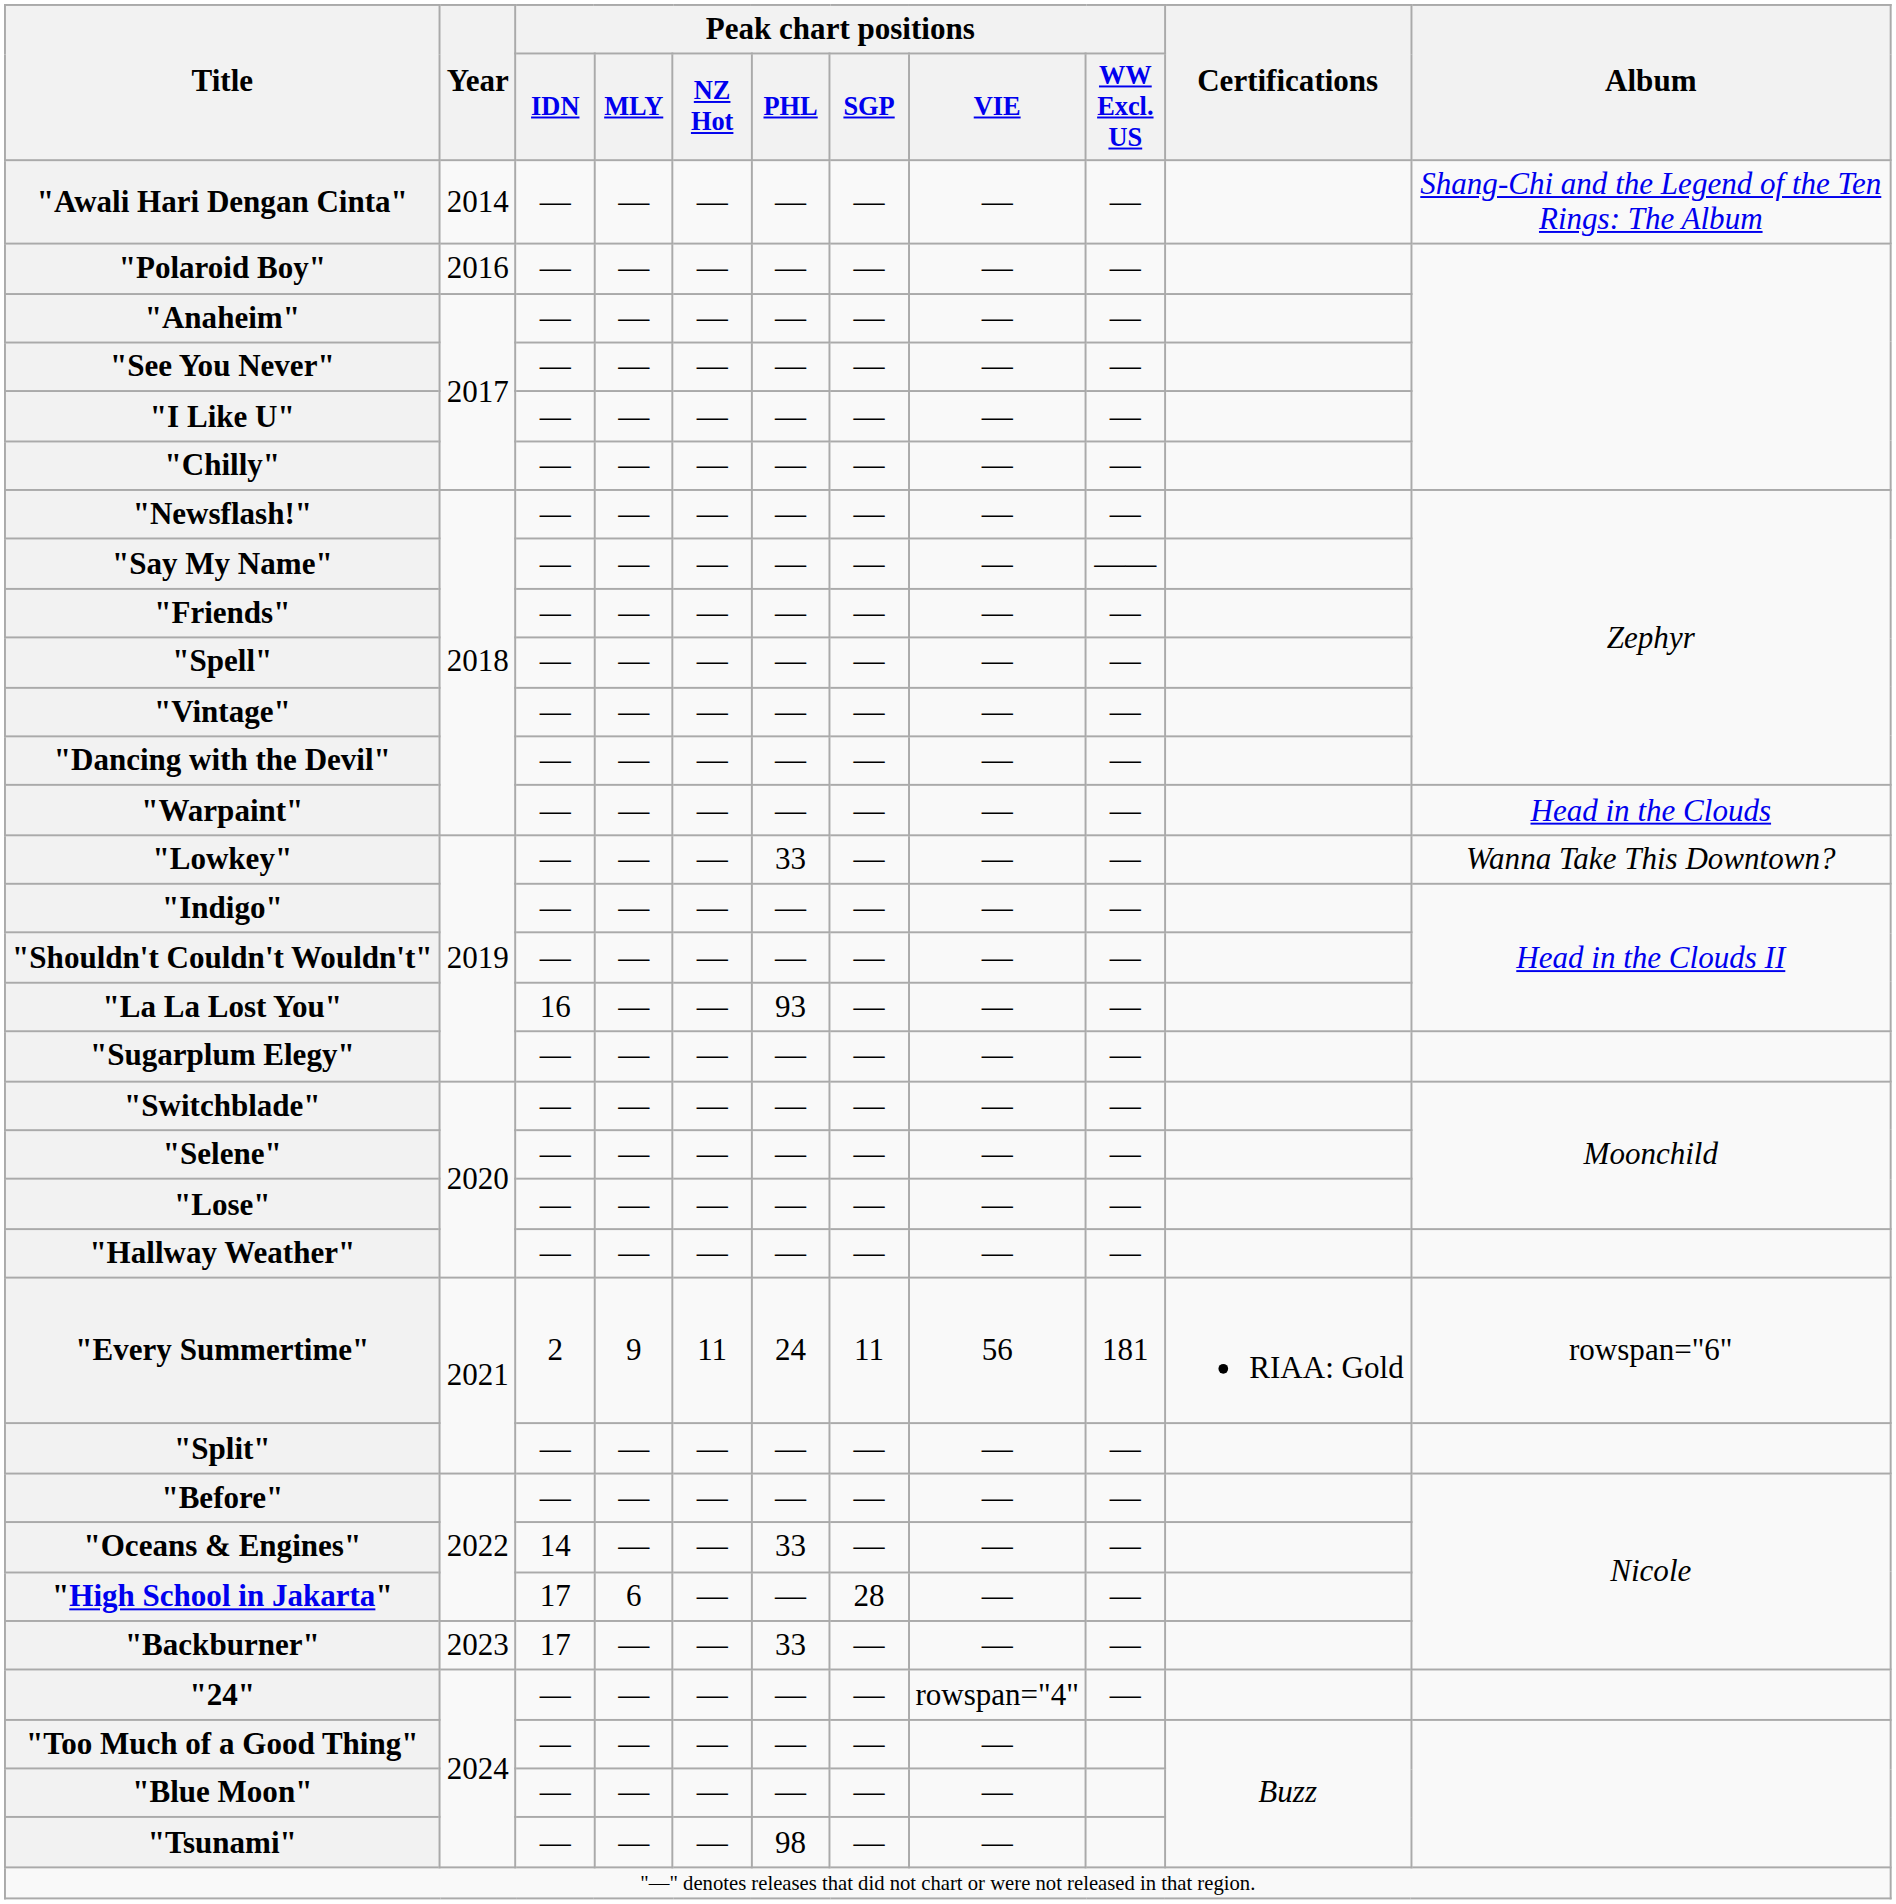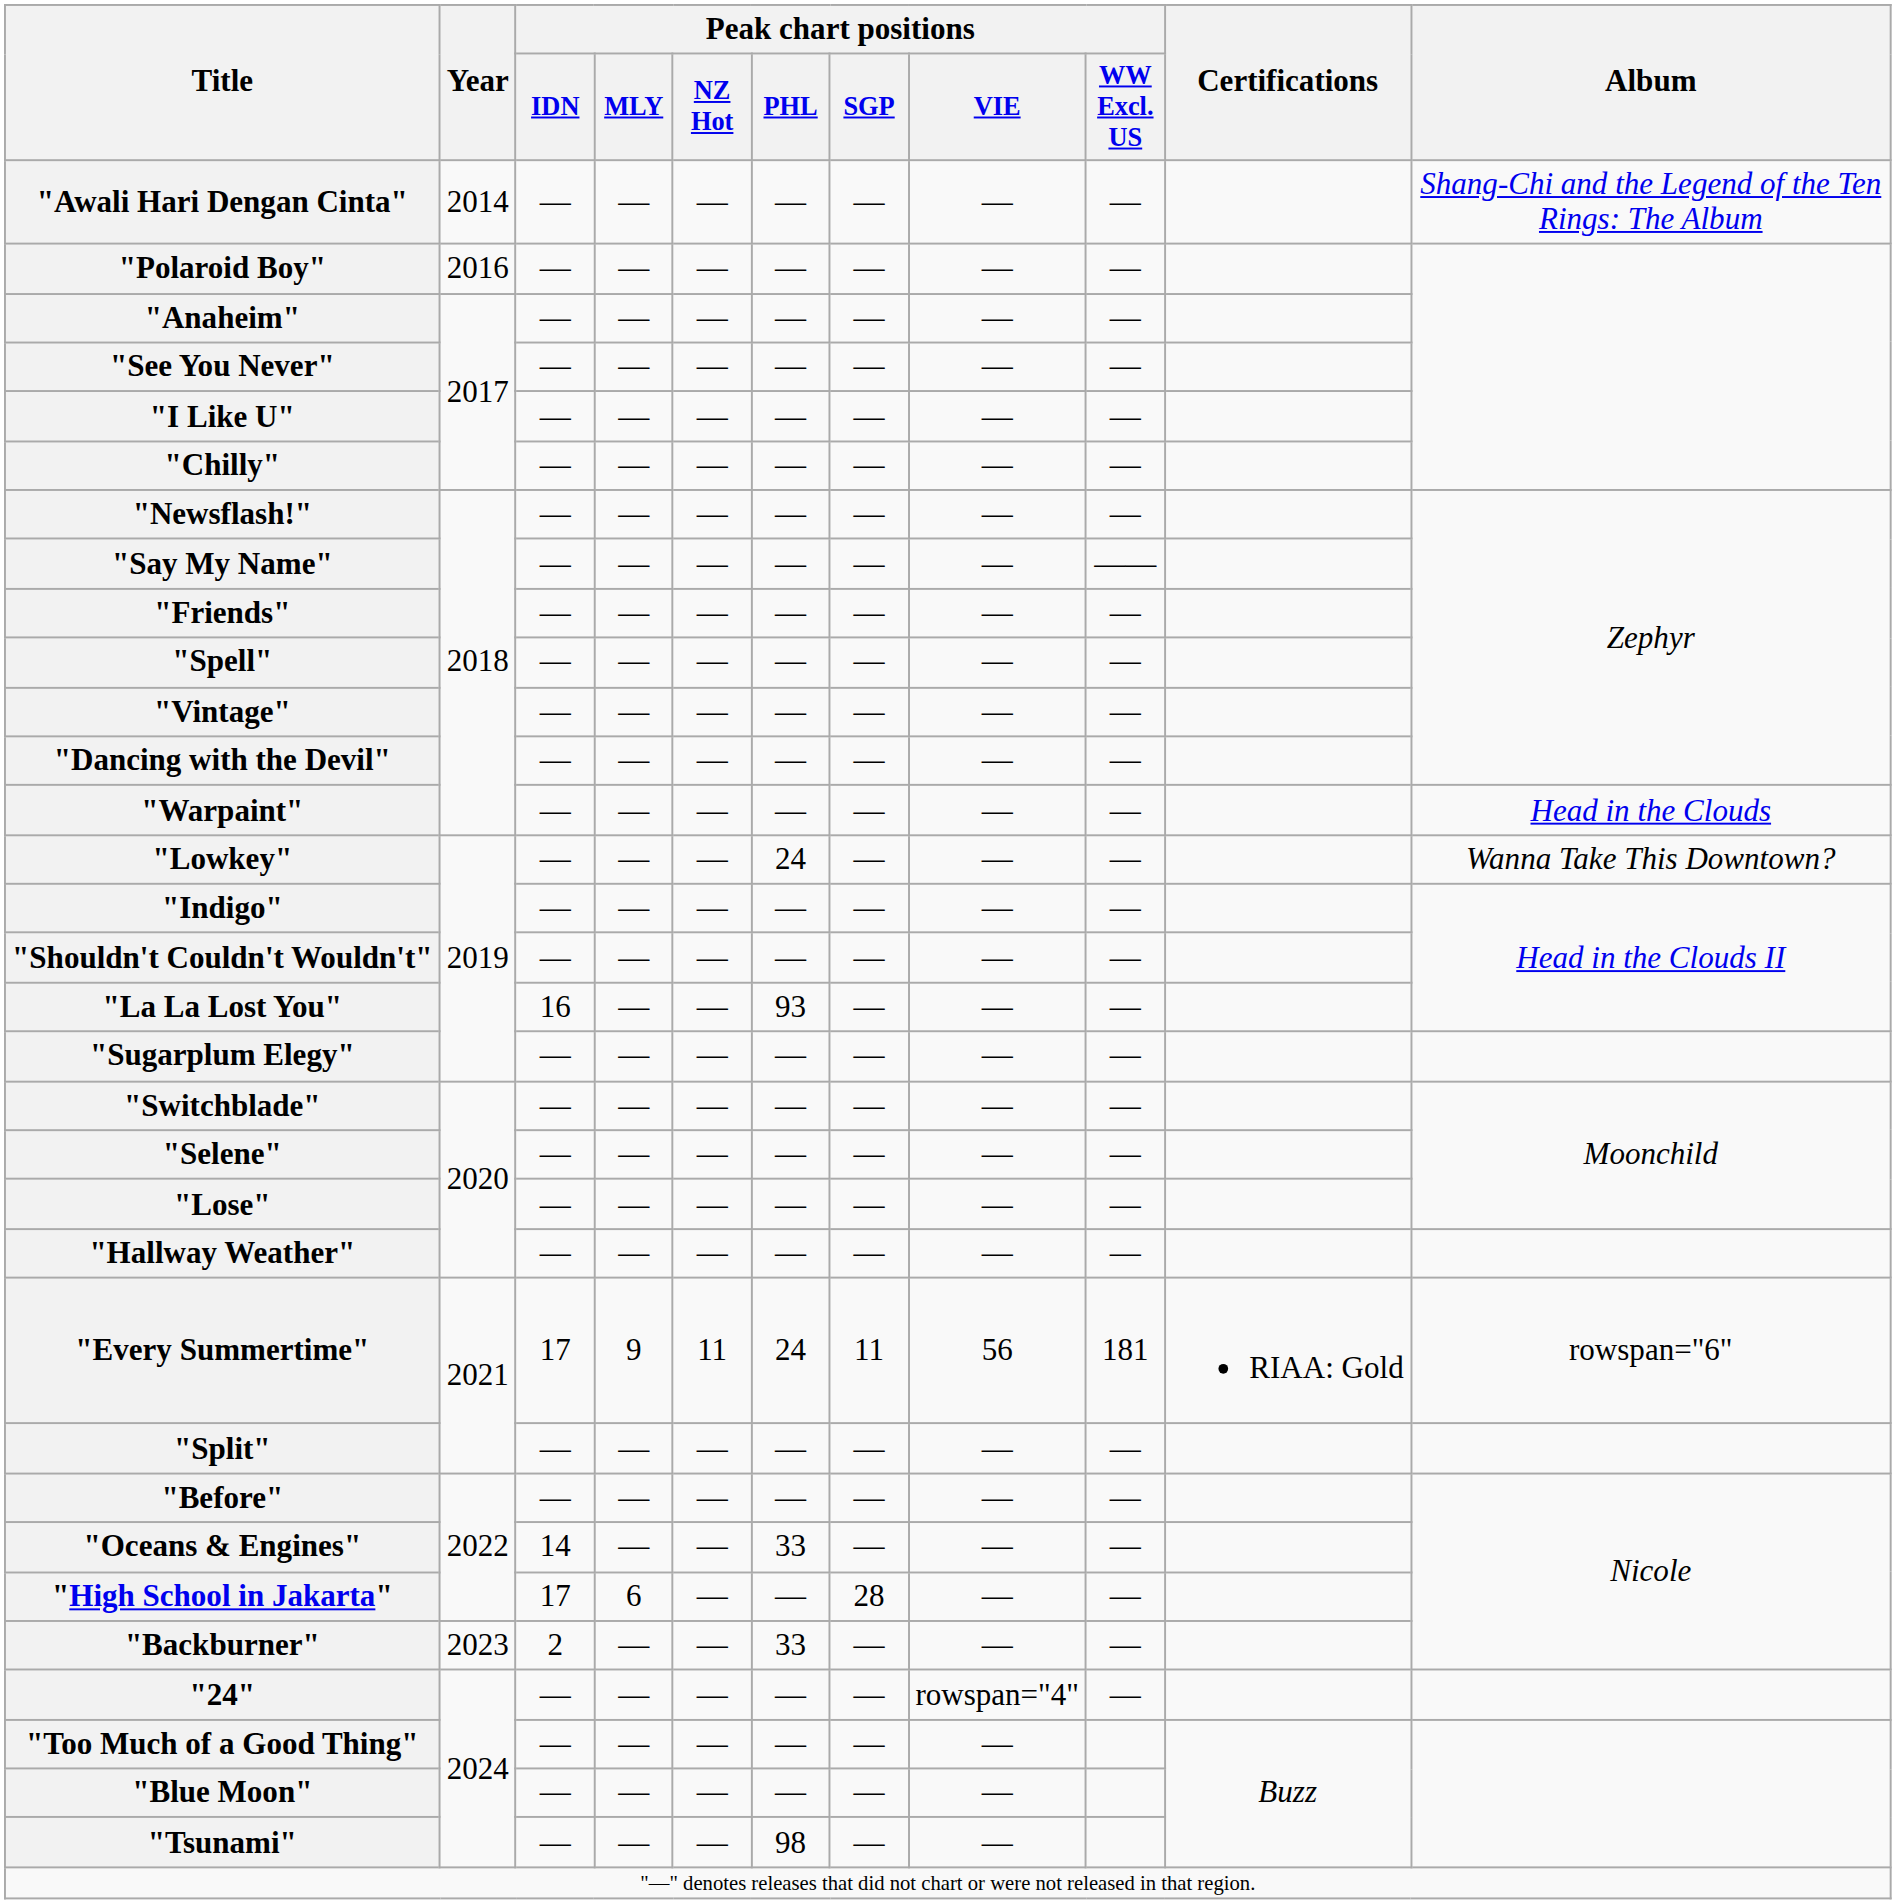(791, 858) 33 -> (791, 858) 24
(555, 1350) 2 -> (555, 1350) 17
(555, 1645) 17 -> (555, 1645) 2
